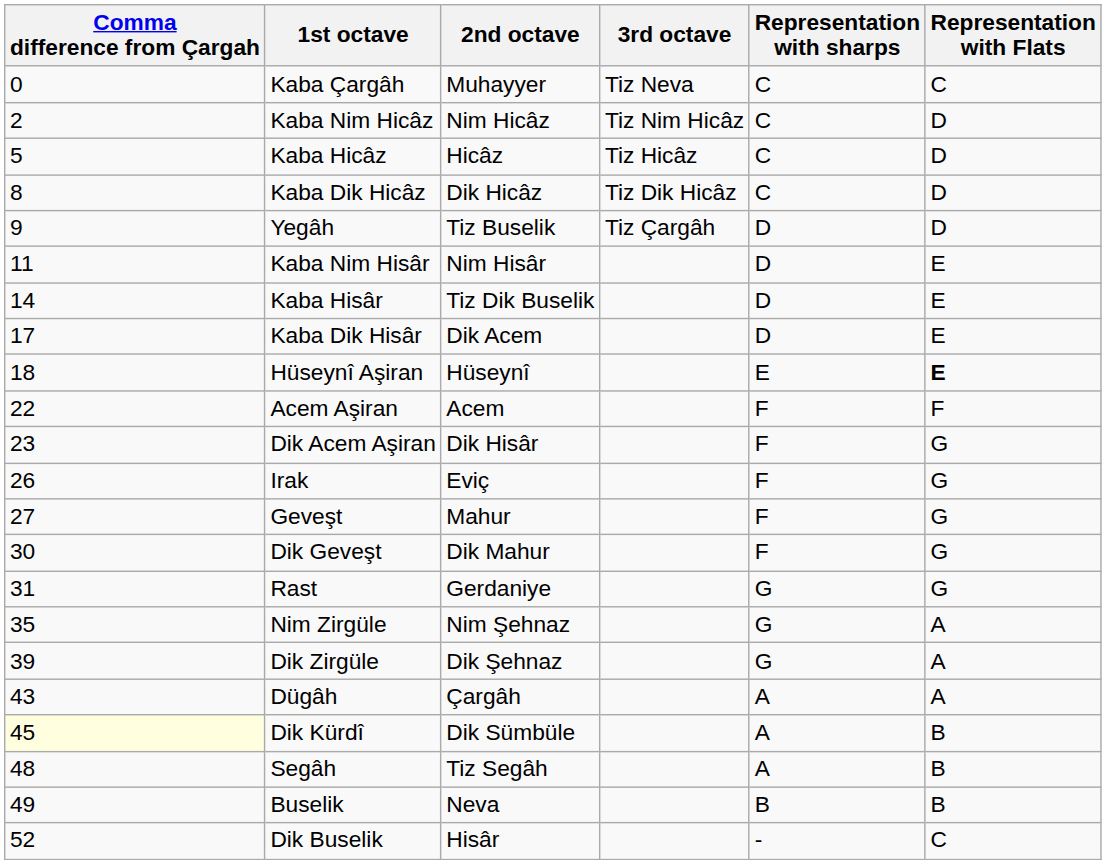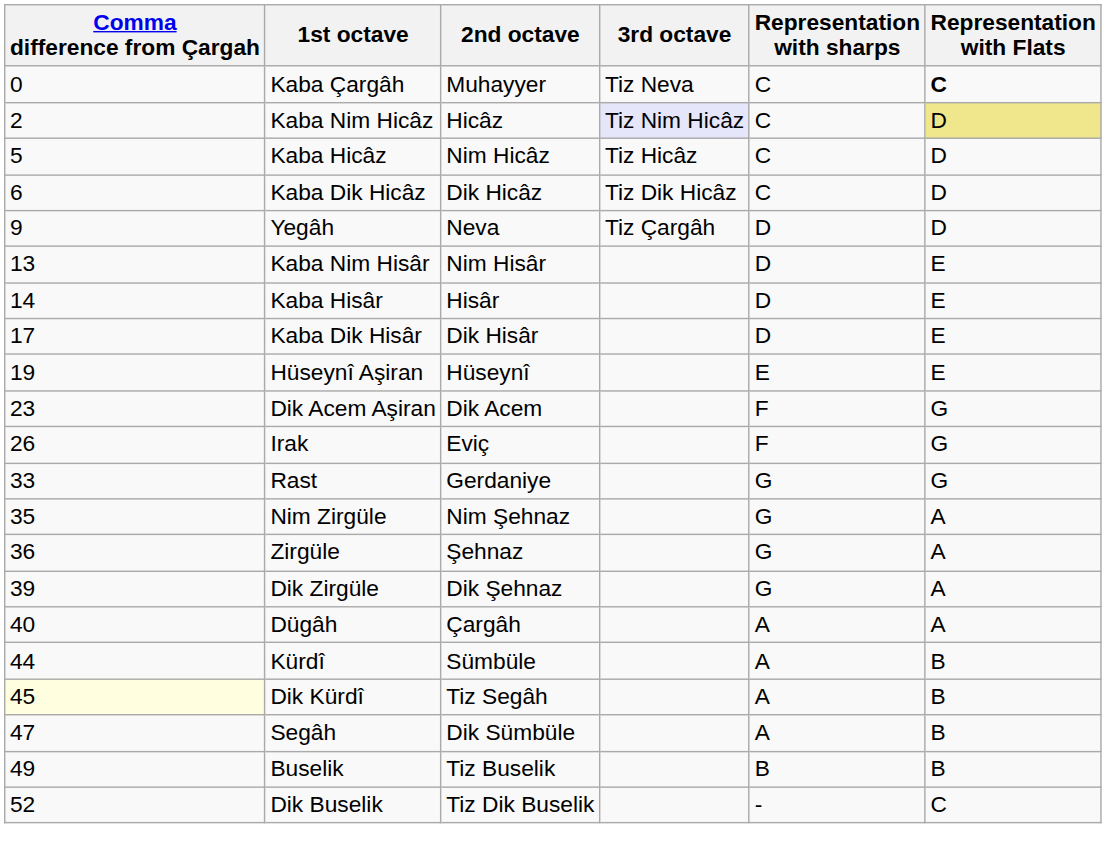(939, 84) normal -> (939, 84) bold
(498, 120) Nim Hicâz -> (475, 120) Hicâz
(675, 120) no background -> (675, 120) lavender background
(939, 120) no background -> (939, 120) khaki background
(475, 156) Hicâz -> (498, 156) Nim Hicâz
(16, 192) 8 -> (16, 192) 6
(501, 228) Tiz Buselik -> (473, 228) Neva
(22, 264) 11 -> (23, 264) 13
(520, 300) Tiz Dik Buselik -> (473, 300) Hisâr
(494, 336) Dik Acem -> (492, 336) Dik Hisâr
(23, 372) 18 -> (23, 372) 19
(938, 372) bold -> (938, 372) normal
- row: (334, 408)
(492, 444) Dik Hisâr -> (494, 408) Dik Acem
- row: (306, 516)
- row: (326, 552)
(23, 588) 31 -> (23, 480) 33
+ row: (305, 552)
(23, 696) 43 -> (23, 624) 40
+ row: (298, 660)
(511, 732) Dik Sümbüle -> (497, 696) Tiz Segâh
(23, 768) 48 -> (23, 732) 47
(497, 768) Tiz Segâh -> (511, 732) Dik Sümbüle
(473, 804) Neva -> (501, 768) Tiz Buselik
(473, 840) Hisâr -> (520, 804) Tiz Dik Buselik
